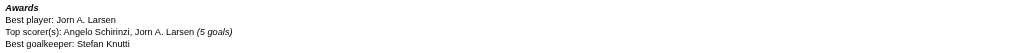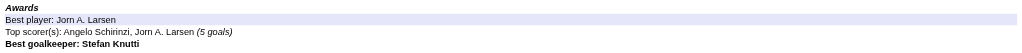(61, 20) no background -> (61, 20) lavender background
(67, 44) normal -> (72, 44) bold
